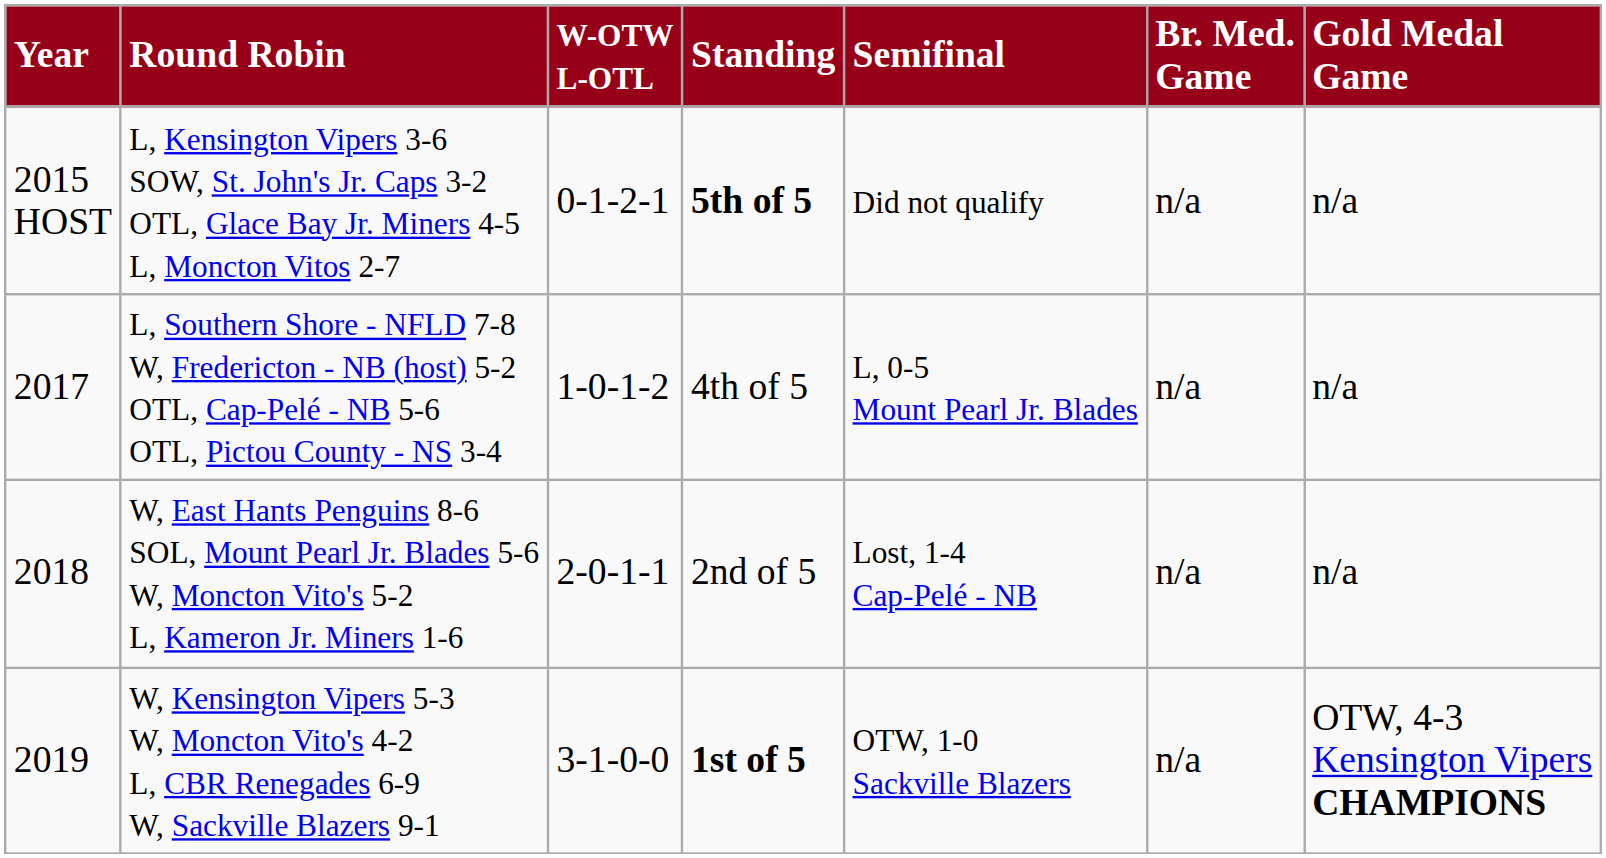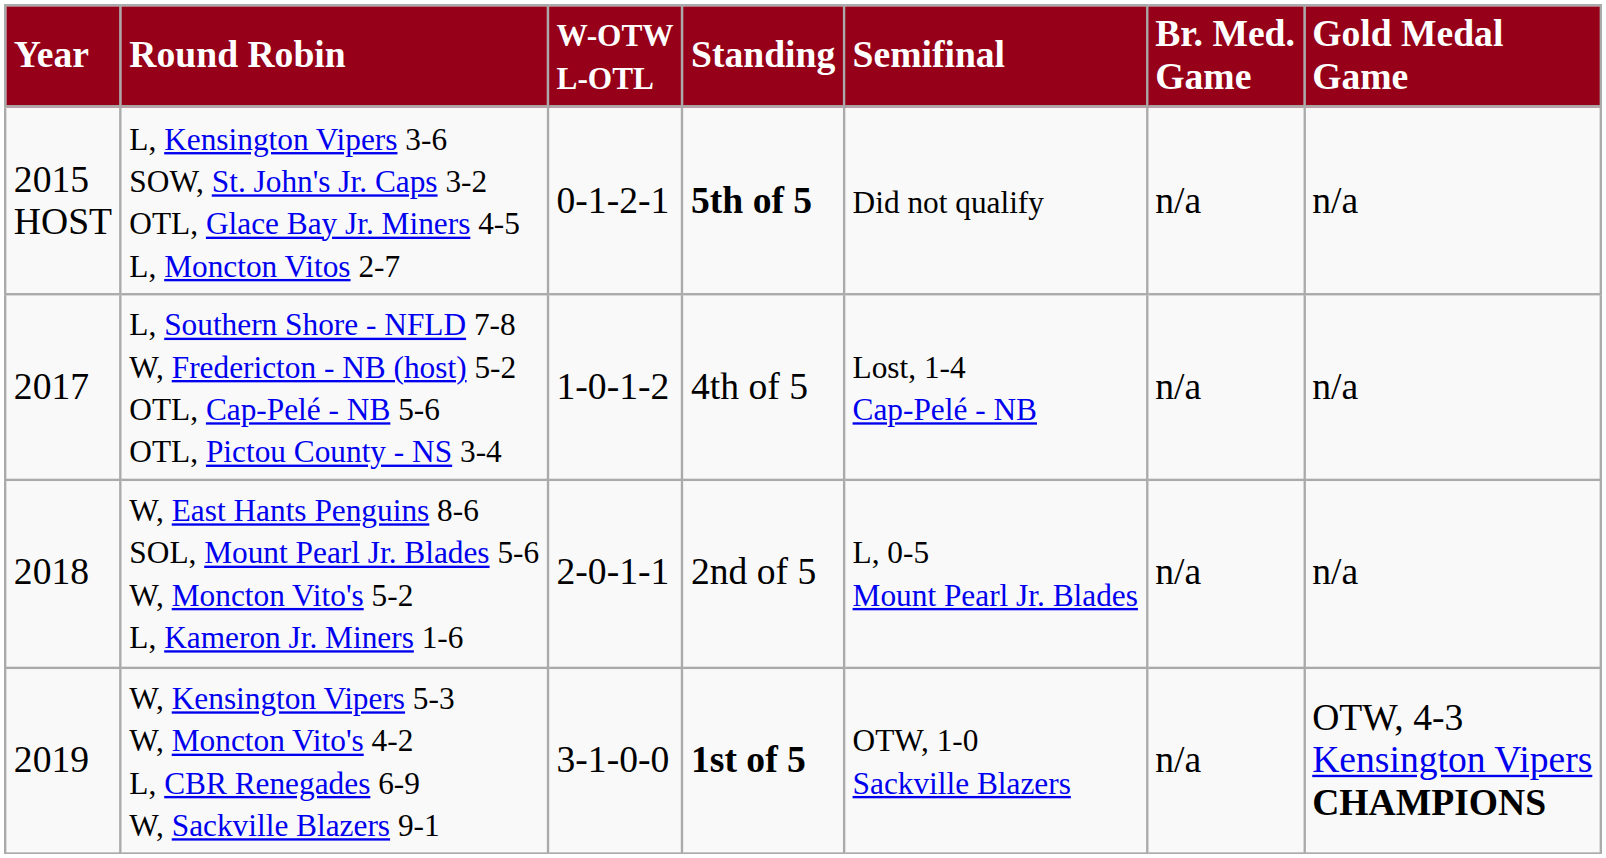(995, 388) L, 0-5 Mount Pearl Jr. Blades -> (945, 388) Lost, 1-4 Cap-Pelé - NB
(945, 575) Lost, 1-4 Cap-Pelé - NB -> (995, 575) L, 0-5 Mount Pearl Jr. Blades
